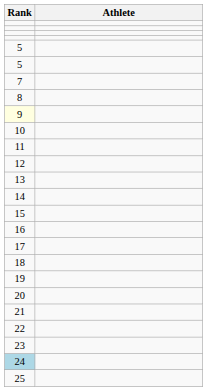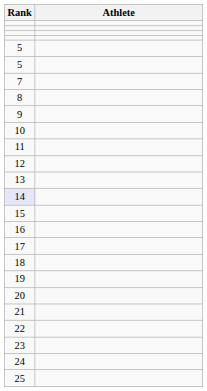(20, 114) lightyellow background -> (20, 114) no background
(20, 196) no background -> (20, 196) lavender background
(20, 361) lightblue background -> (20, 361) no background
